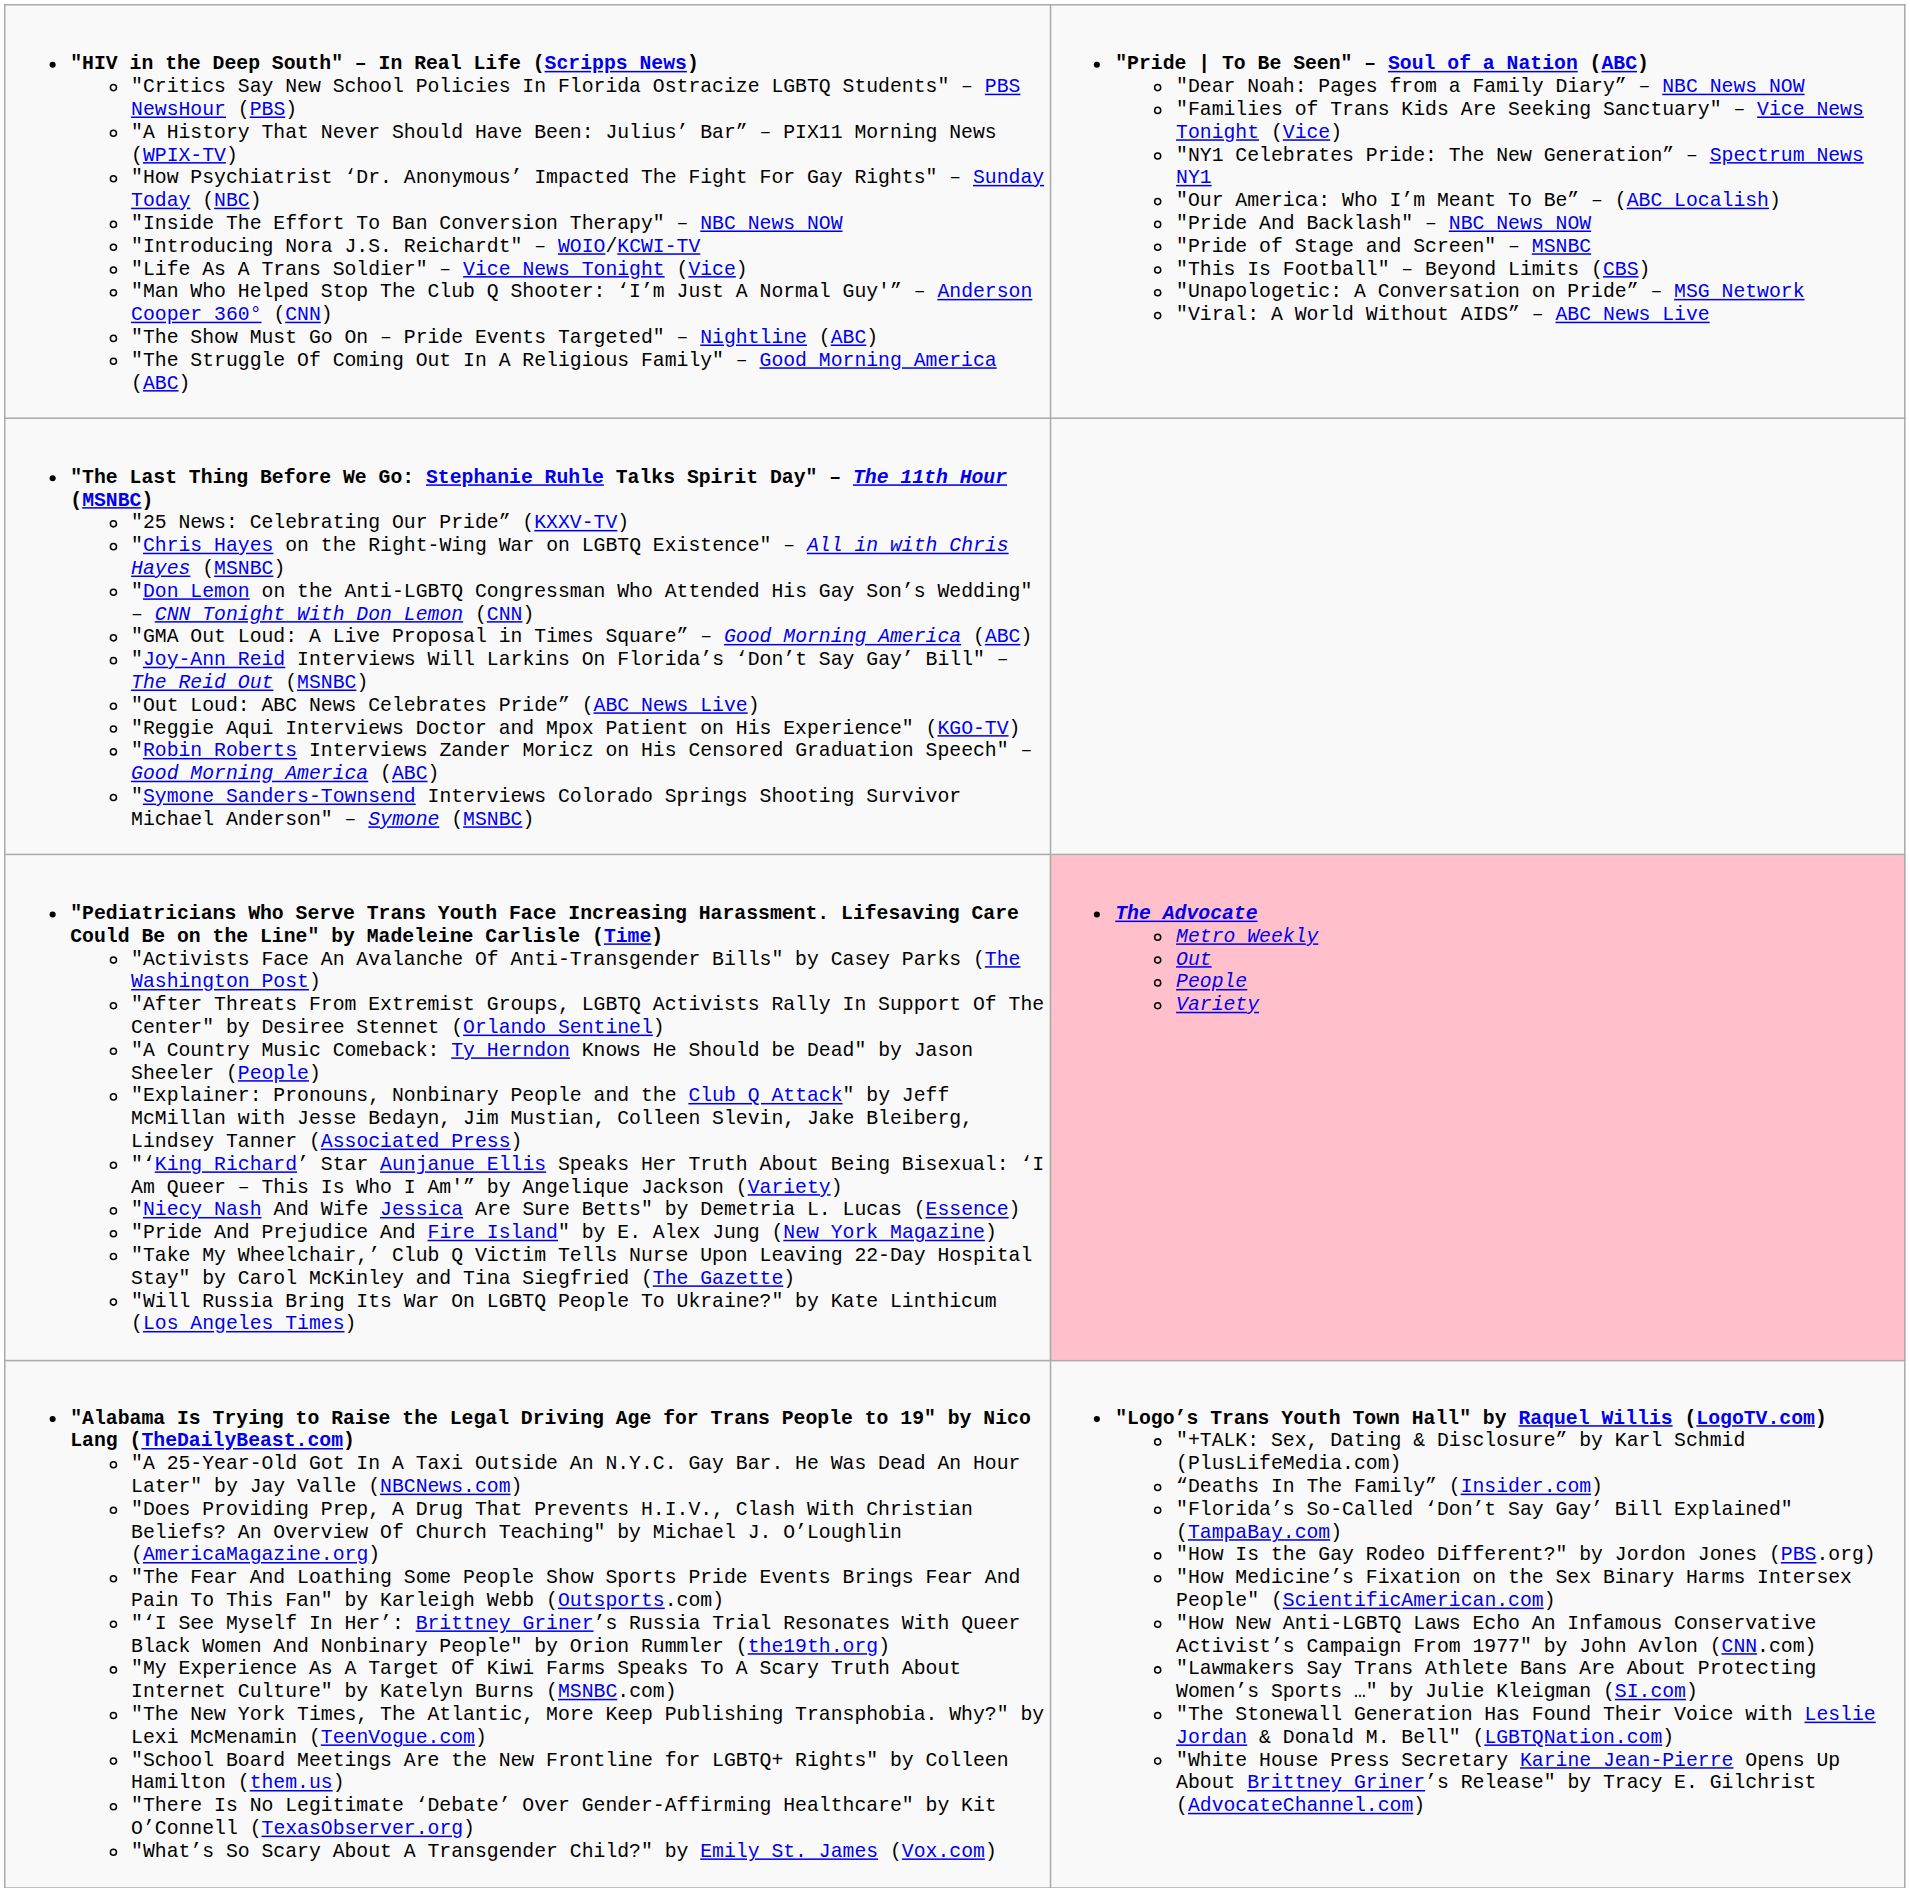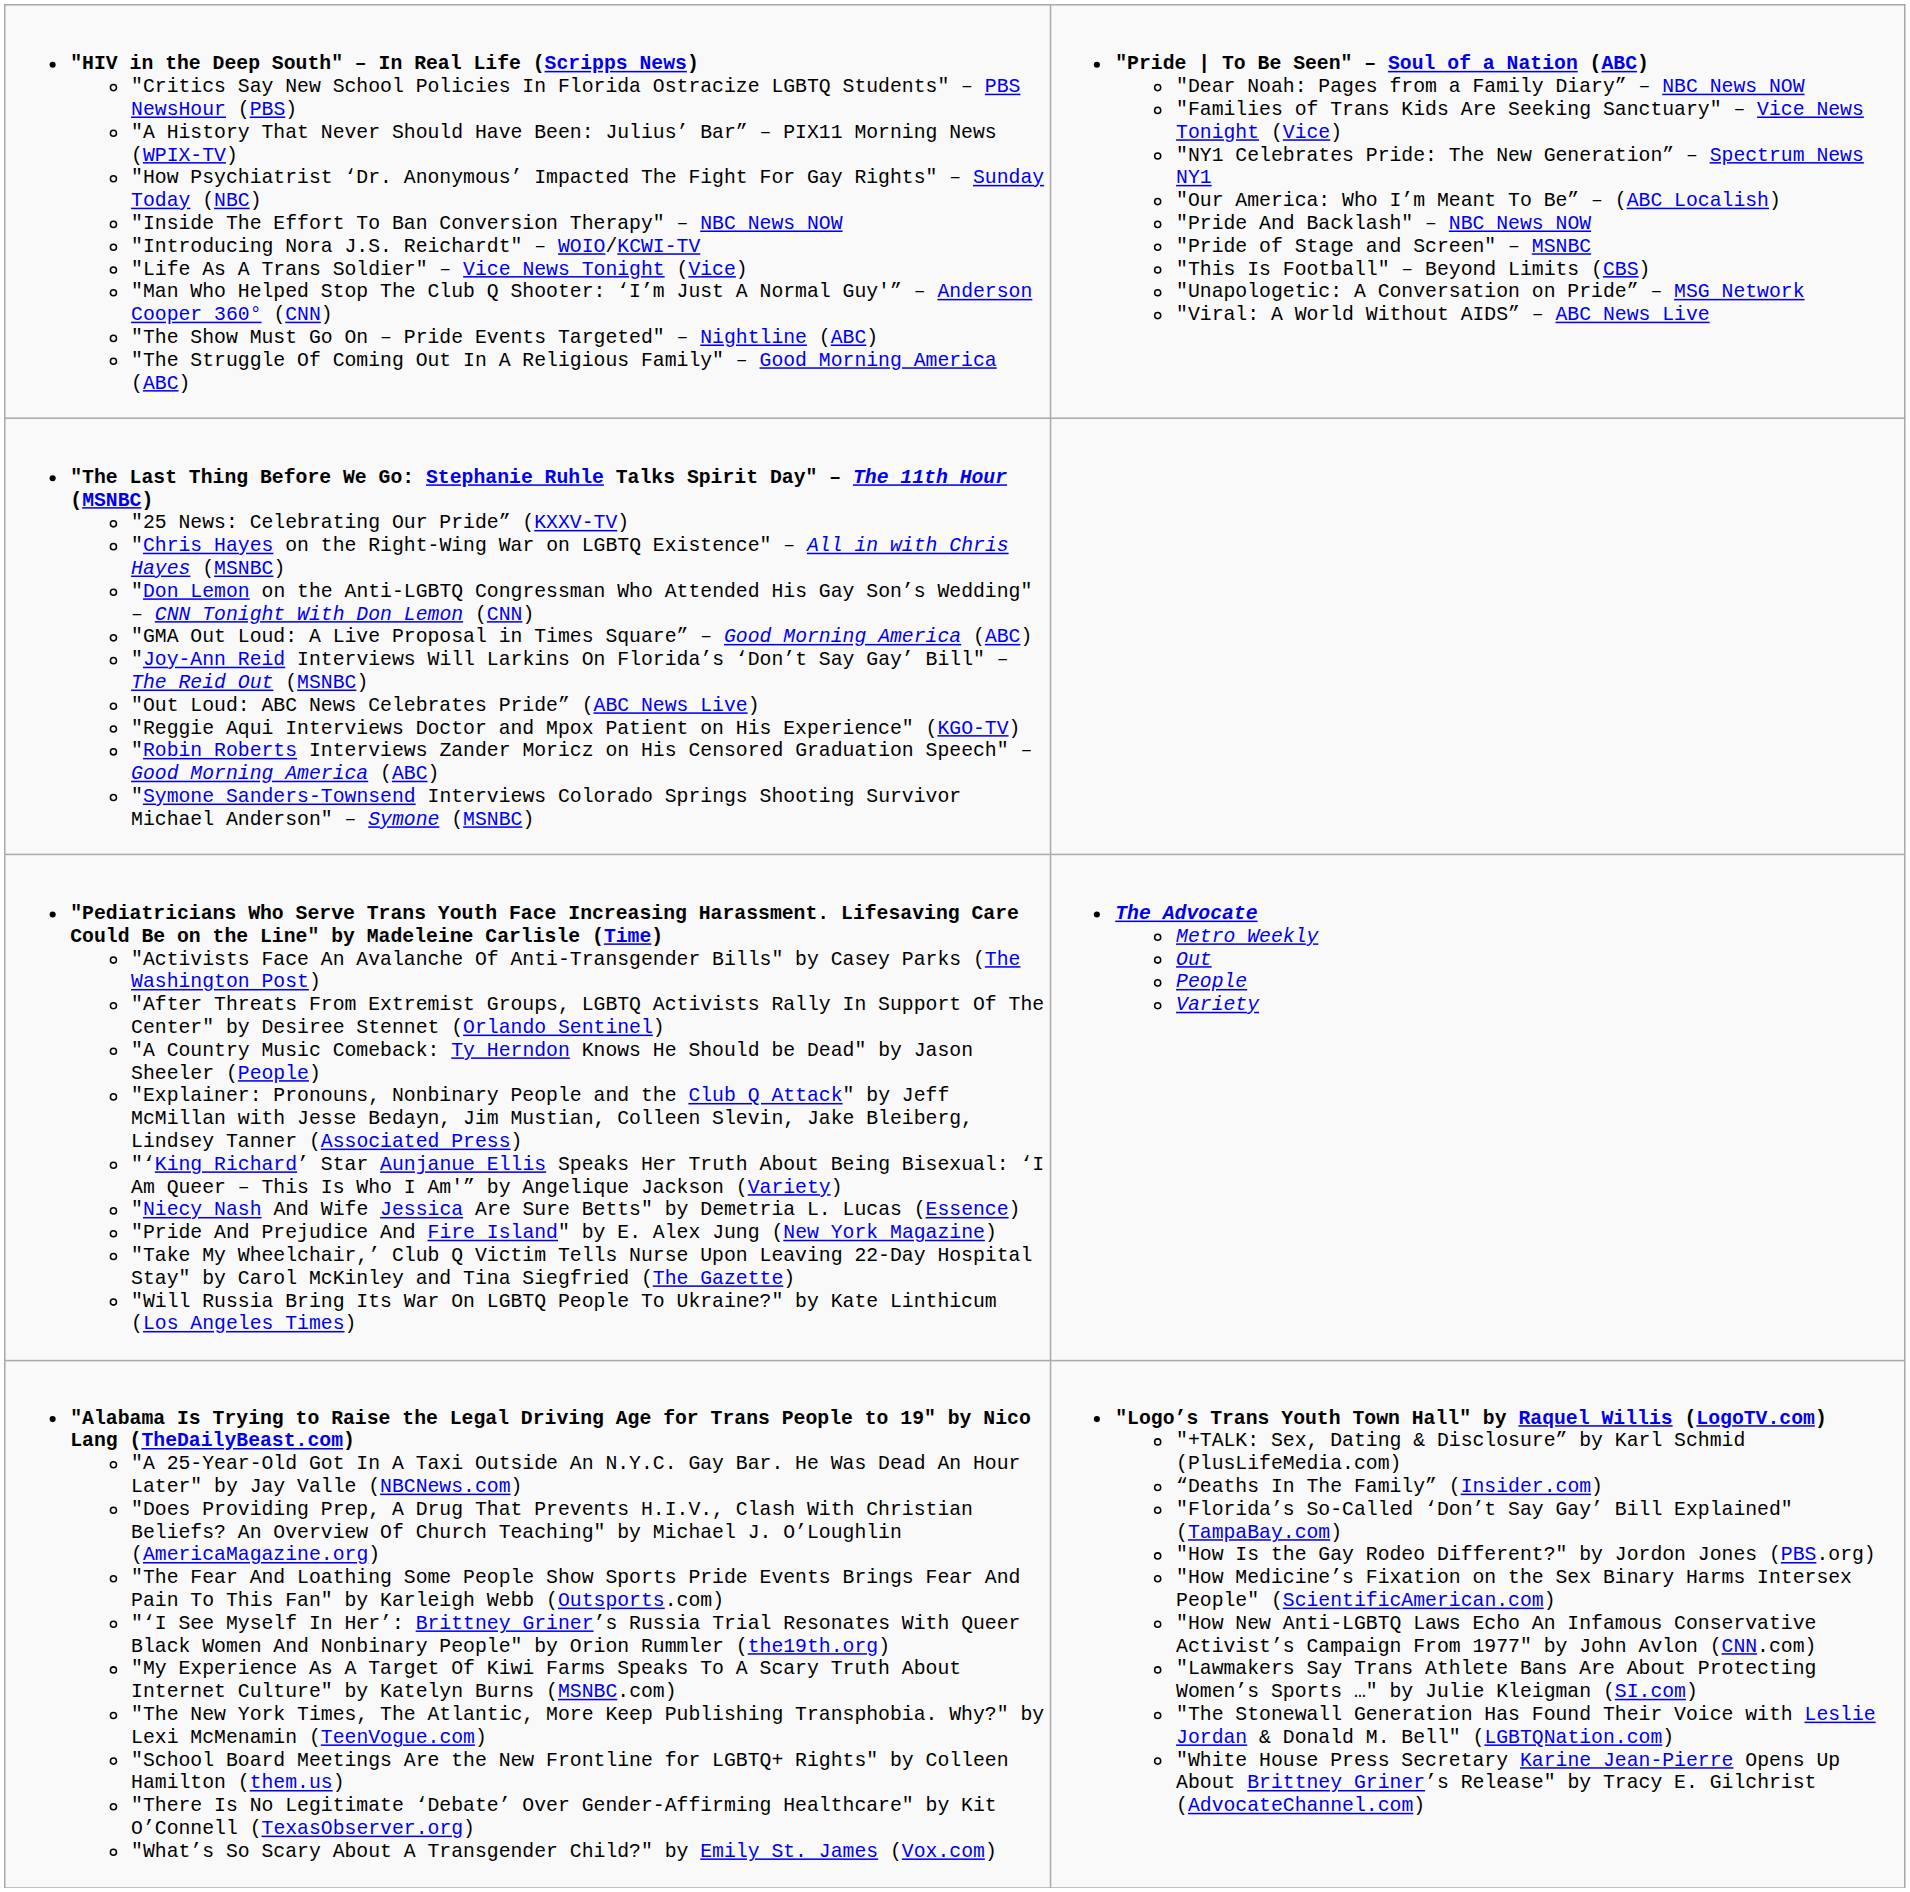(1477, 959) pink background -> (1477, 959) no background
